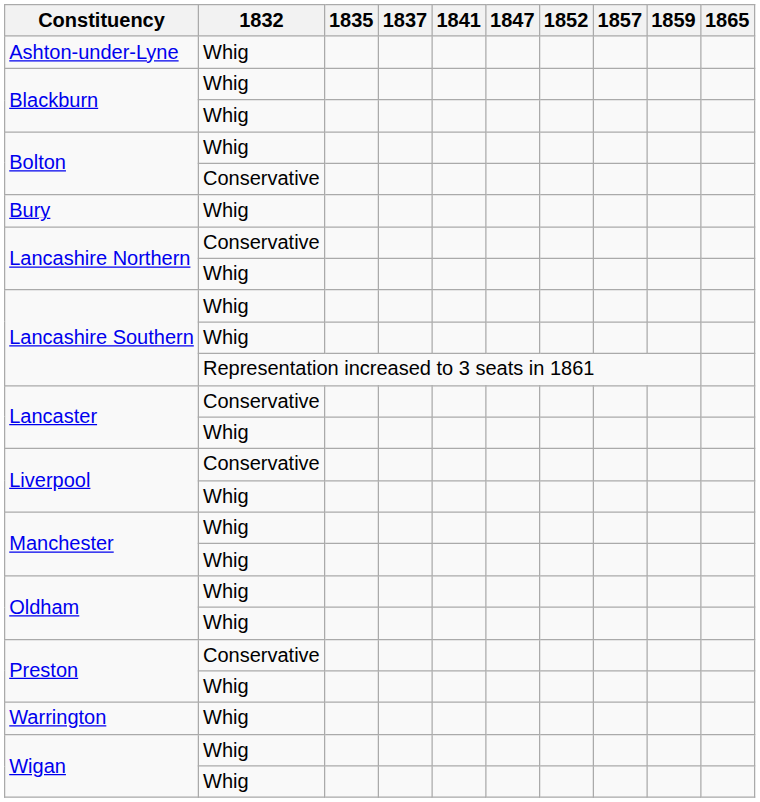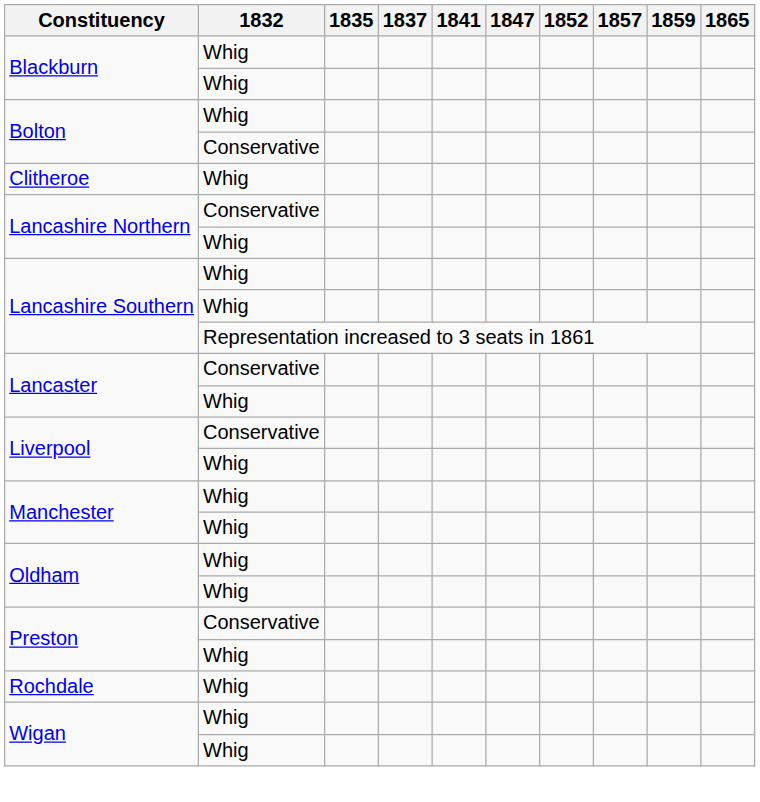- row: (94, 52)
- row: (30, 210)
+ row: (49, 178)
+ row: (51, 686)
- row: (58, 718)
